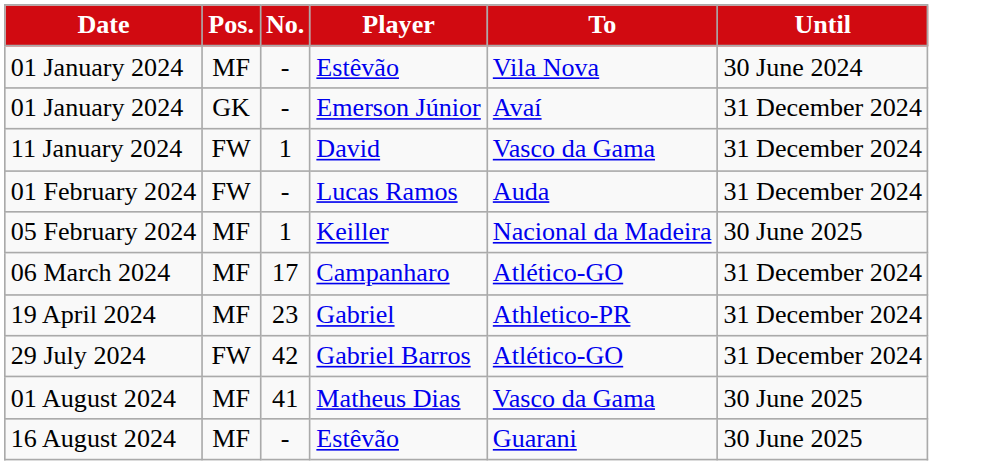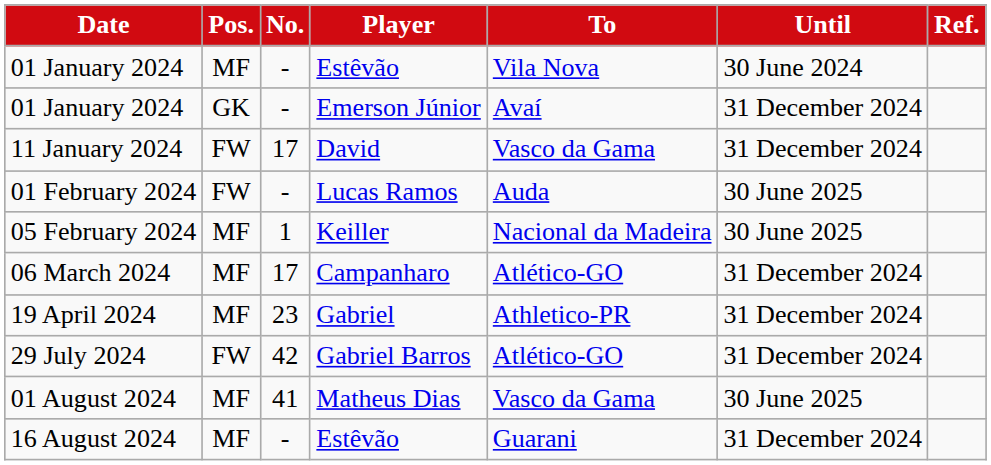+ column: (957, 25)
(285, 149) 1 -> (285, 149) 17
(823, 190) 31 December 2024 -> (793, 190) 30 June 2025
(793, 438) 30 June 2025 -> (823, 438) 31 December 2024
